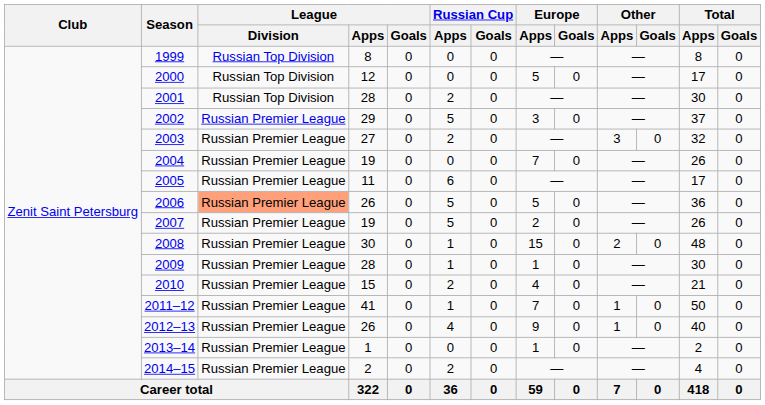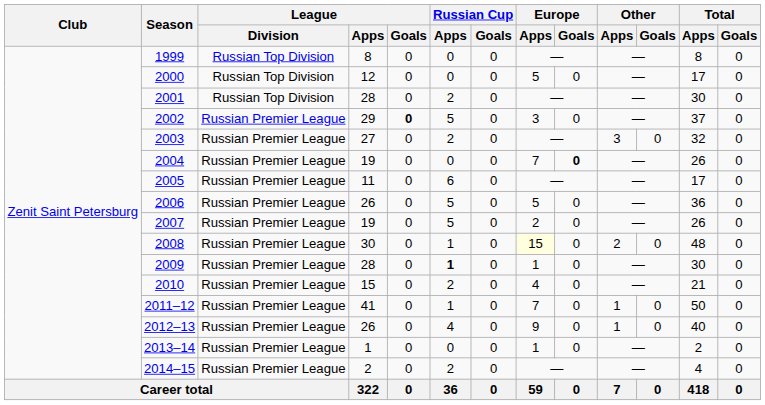(409, 118) normal -> (409, 118) bold
(576, 160) normal -> (576, 160) bold
(273, 202) lightsalmon background -> (273, 202) no background
(536, 243) no background -> (536, 243) lightyellow background
(451, 264) normal -> (451, 264) bold
